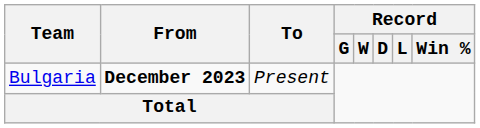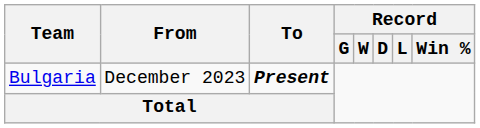(175, 78) bold -> (175, 78) normal
(292, 78) normal -> (292, 78) bold
